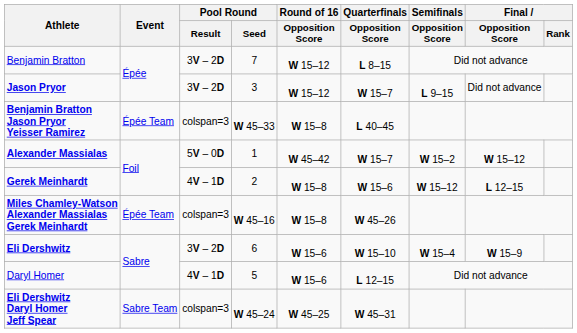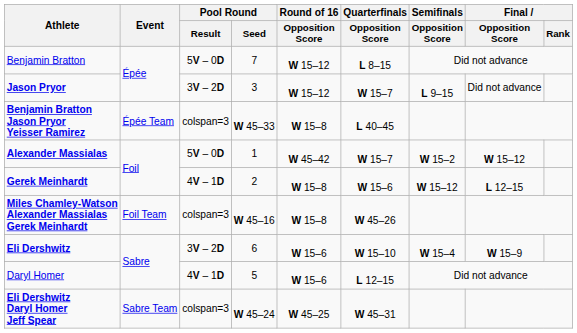(206, 61) 3V – 2D -> (206, 61) 5V – 0D
(148, 215) Épée Team -> (145, 215) Foil Team
